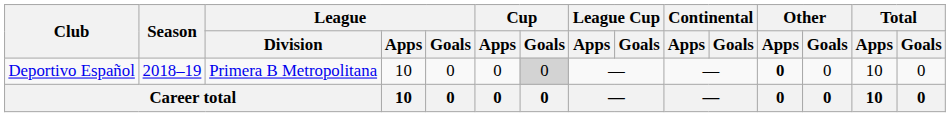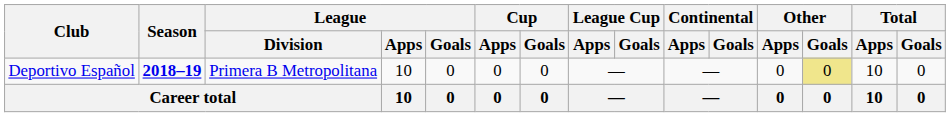(172, 71) normal -> (172, 71) bold
(544, 71) lightgrey background -> (544, 71) no background
(780, 71) bold -> (780, 71) normal
(827, 71) no background -> (827, 71) khaki background
